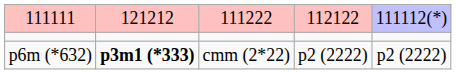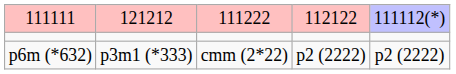(147, 54) bold -> (146, 54) normal
